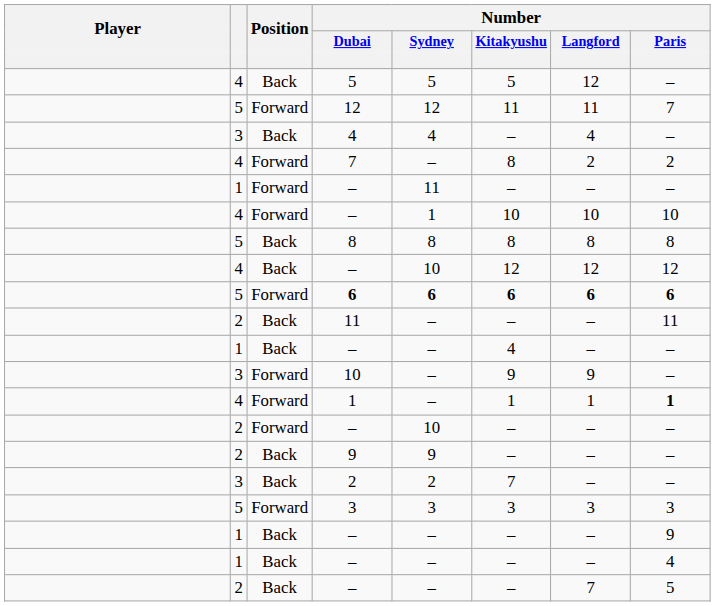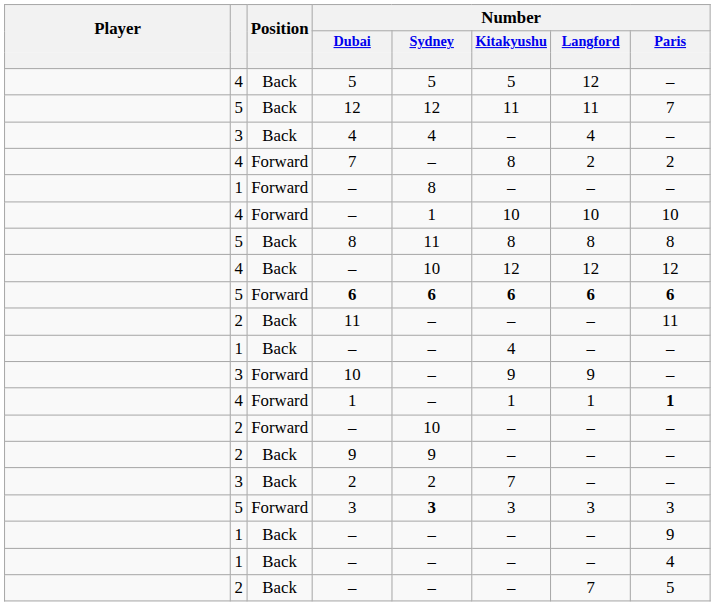(280, 108) Forward -> (280, 108) Back
(432, 188) 11 -> (432, 188) 8
(432, 241) 8 -> (432, 241) 11
(432, 507) normal -> (432, 507) bold
